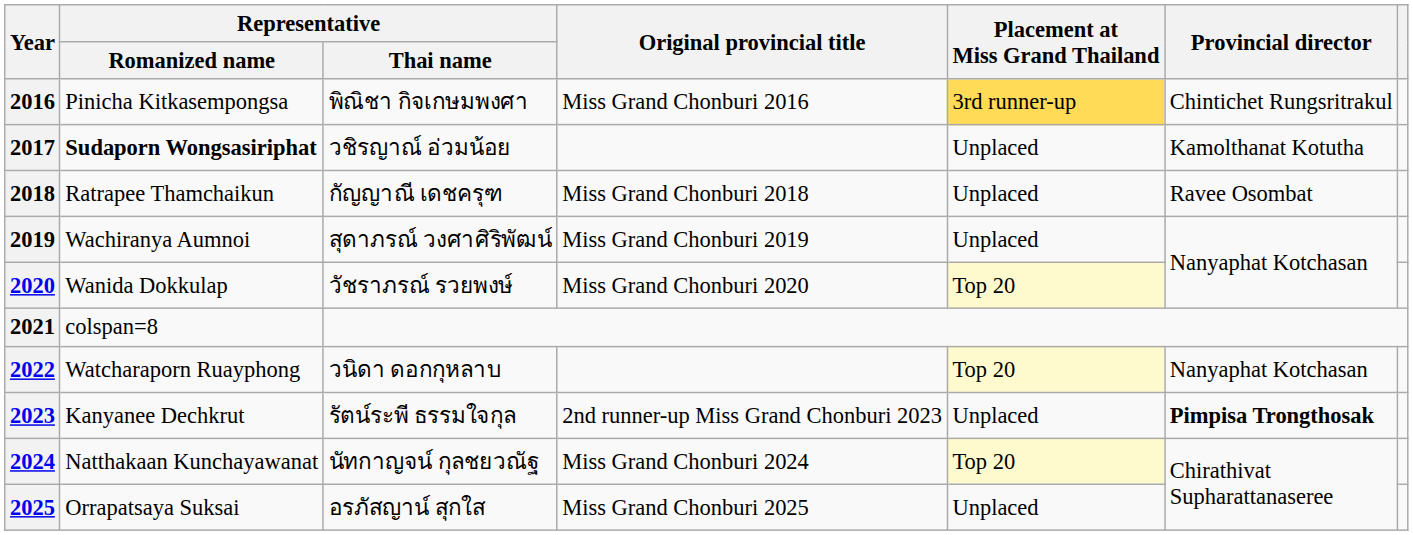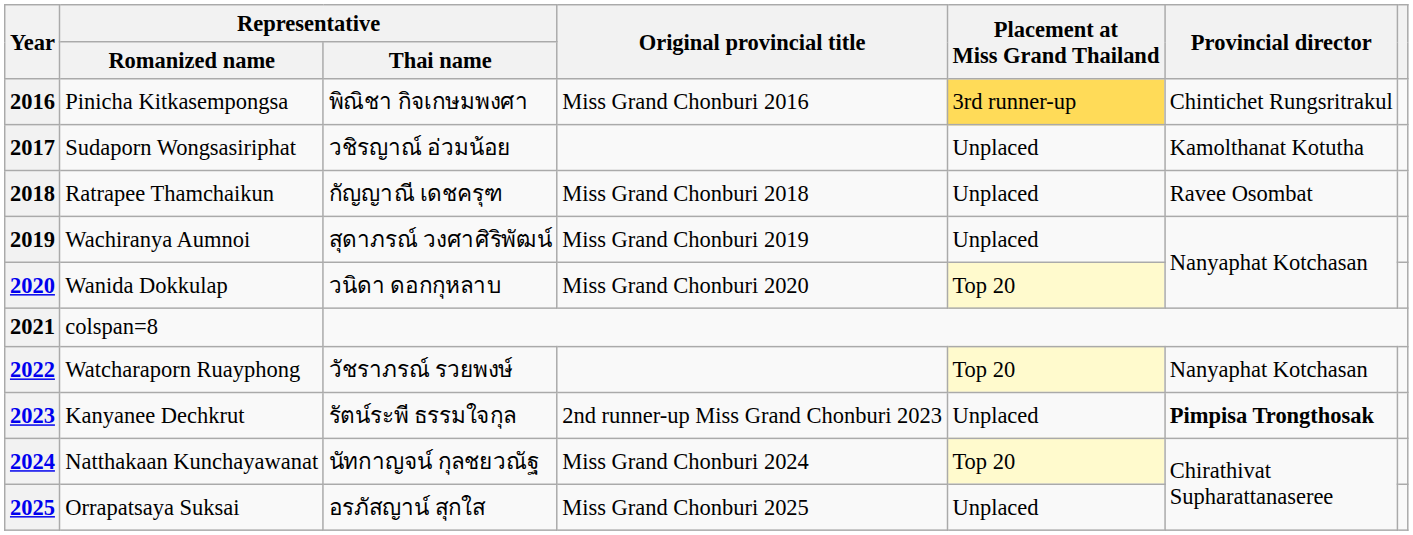(191, 147) bold -> (181, 147) normal
(421, 285) วัชราภรณ์ รวยพงษ์ -> (415, 285) วนิดา ดอกกุหลาบ
(415, 368) วนิดา ดอกกุหลาบ -> (421, 368) วัชราภรณ์ รวยพงษ์
